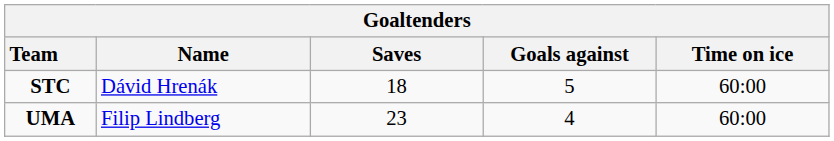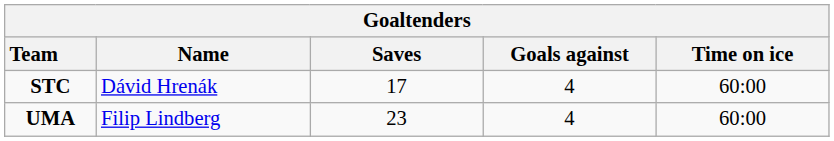(397, 86) 18 -> (397, 86) 17
(570, 86) 5 -> (570, 86) 4
